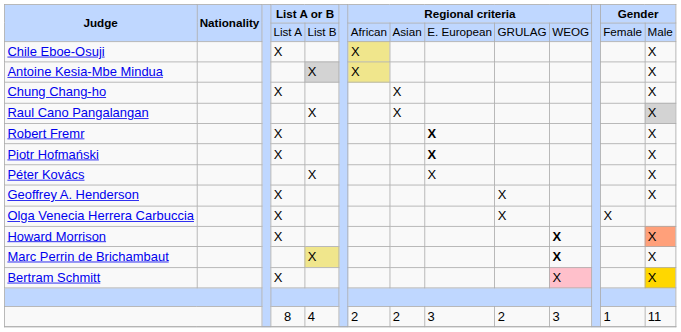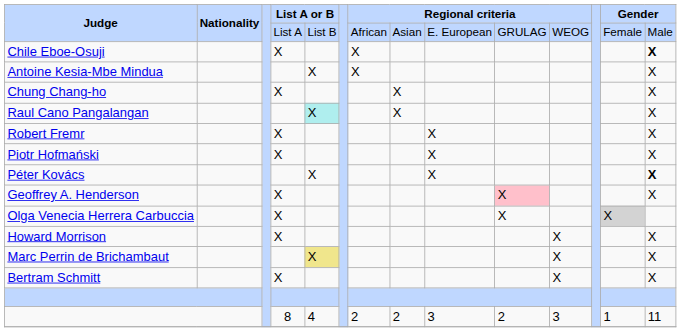(355, 51) khaki background -> (355, 51) no background
(652, 51) normal -> (652, 51) bold
(312, 72) lightgrey background -> (312, 72) no background
(355, 72) khaki background -> (355, 72) no background
(312, 113) no background -> (312, 113) paleturquoise background
(652, 113) lightgrey background -> (652, 113) no background
(432, 133) bold -> (432, 133) normal
(432, 154) bold -> (432, 154) normal
(652, 174) normal -> (652, 174) bold
(502, 195) no background -> (502, 195) pink background
(608, 216) no background -> (608, 216) lightgrey background
(557, 236) bold -> (557, 236) normal
(652, 236) lightsalmon background -> (652, 236) no background
(557, 257) bold -> (557, 257) normal
(557, 277) pink background -> (557, 277) no background
(652, 277) gold background -> (652, 277) no background
